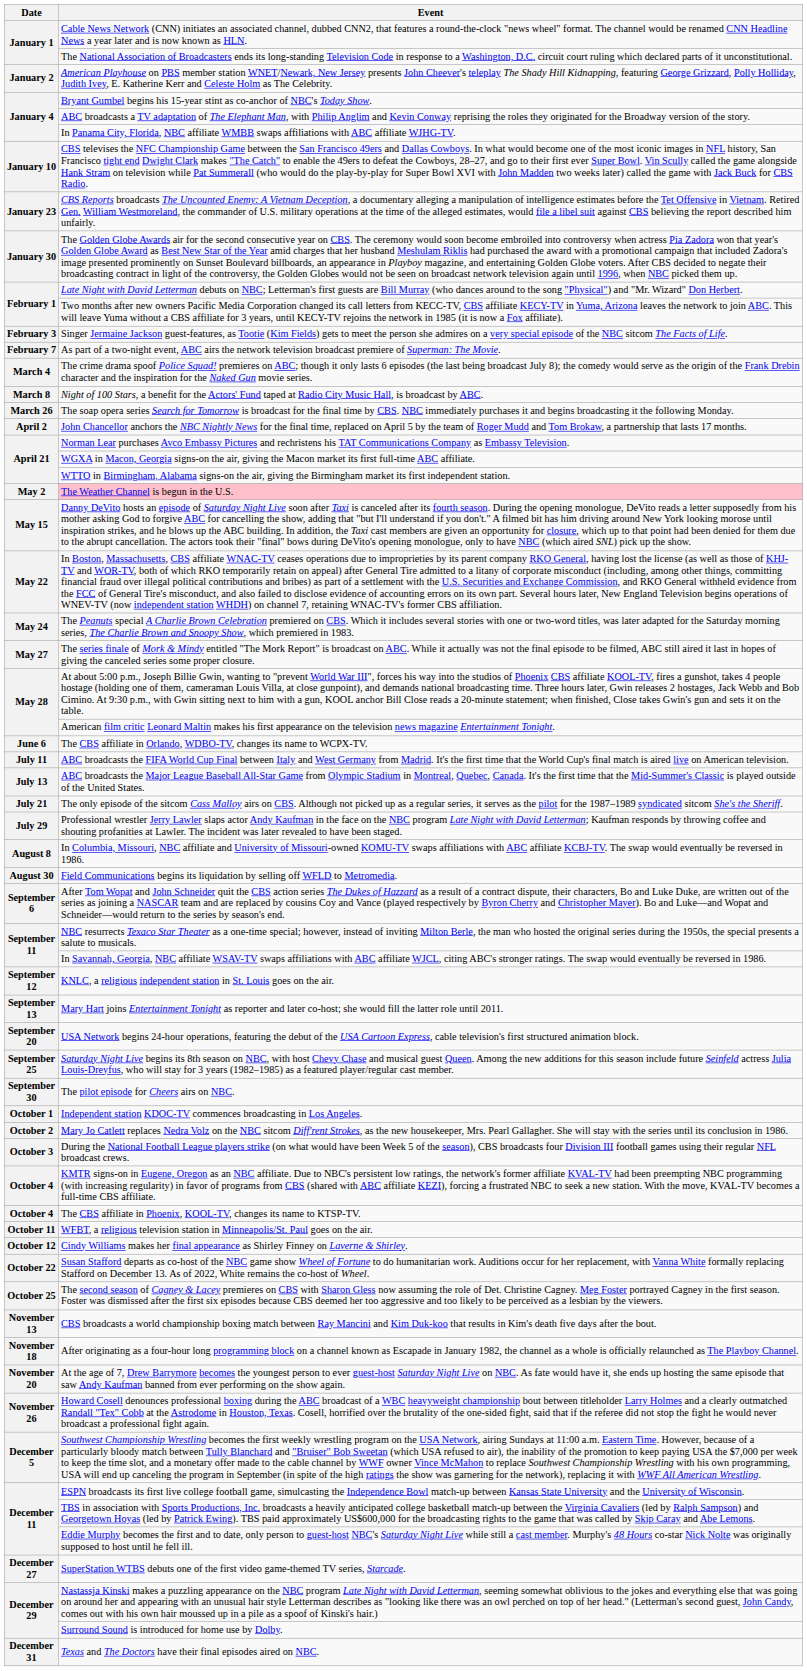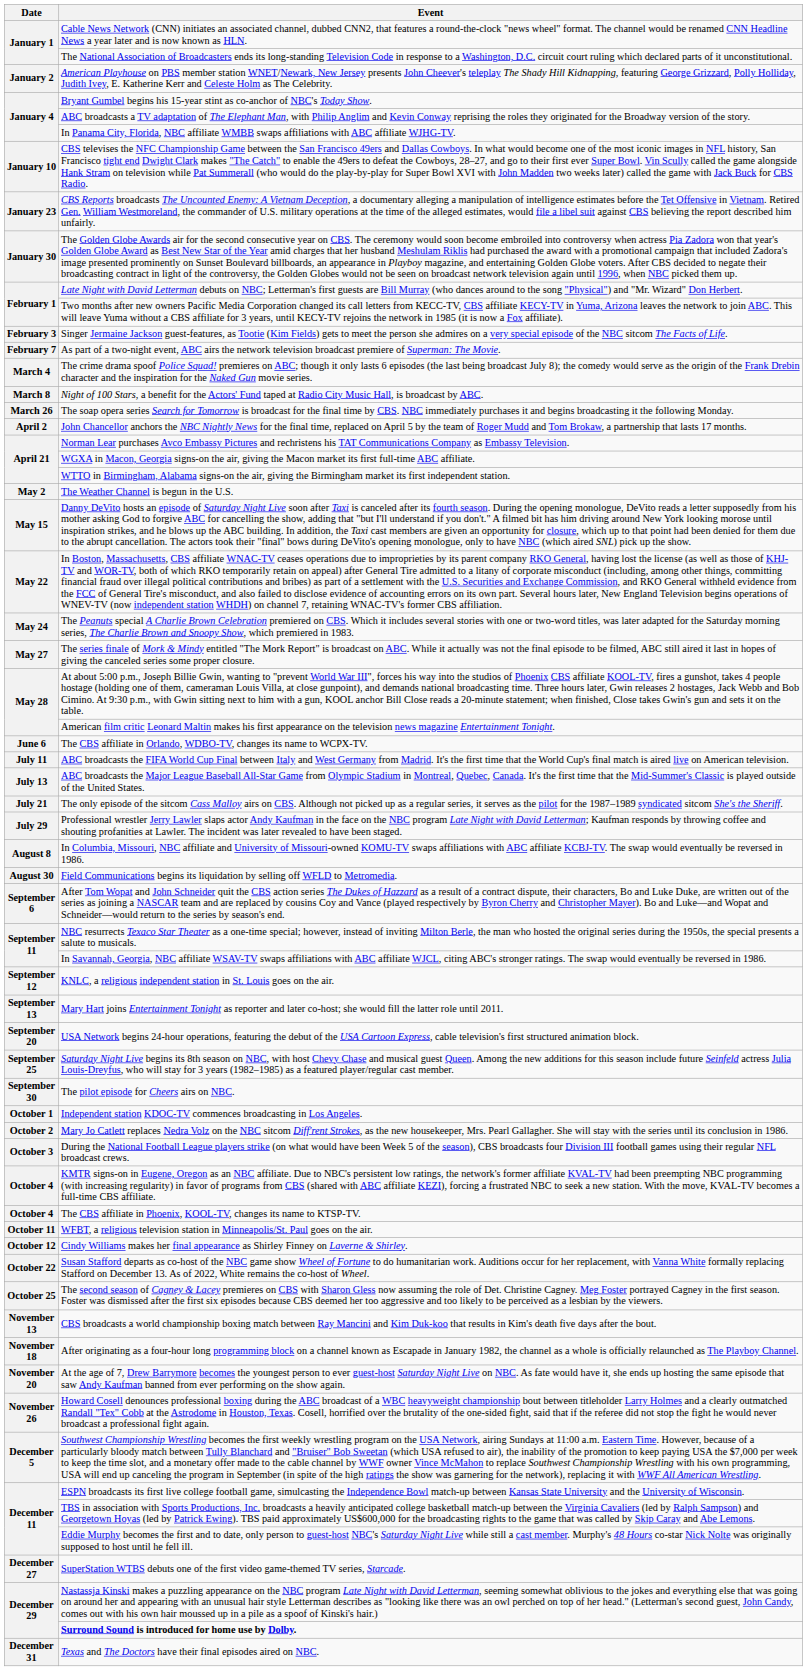(147, 491) pink background -> (147, 491) no background
(172, 1630) normal -> (179, 1630) bold
